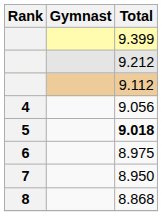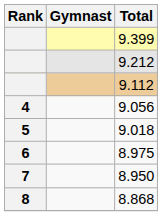(136, 130) bold -> (136, 130) normal
